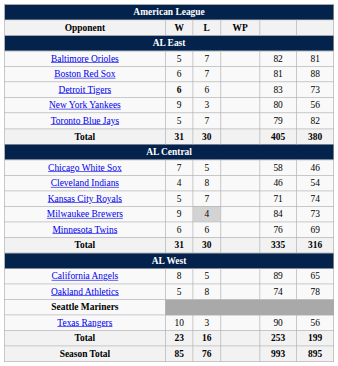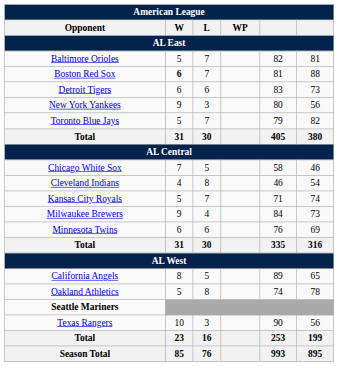(179, 74) normal -> (179, 74) bold
(179, 89) bold -> (179, 89) normal
(207, 214) lightgrey background -> (207, 214) no background
